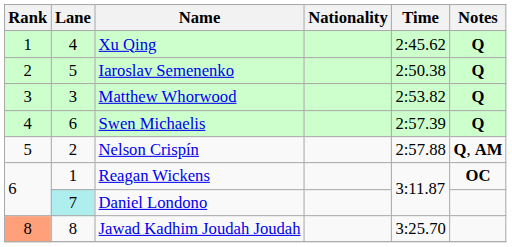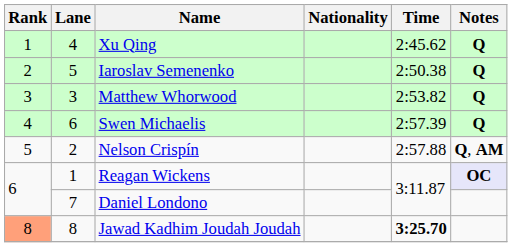(478, 176) no background -> (479, 176) lavender background
(73, 202) paleturquoise background -> (73, 202) no background
(421, 228) normal -> (421, 228) bold
